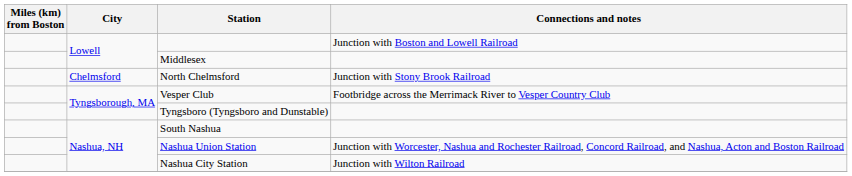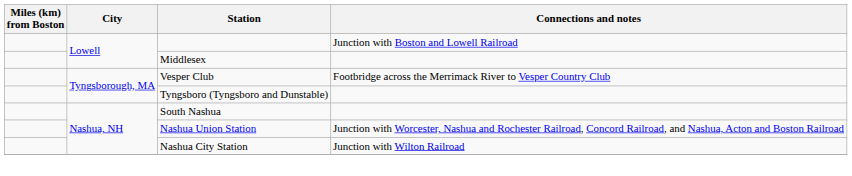- row: (200, 77)
